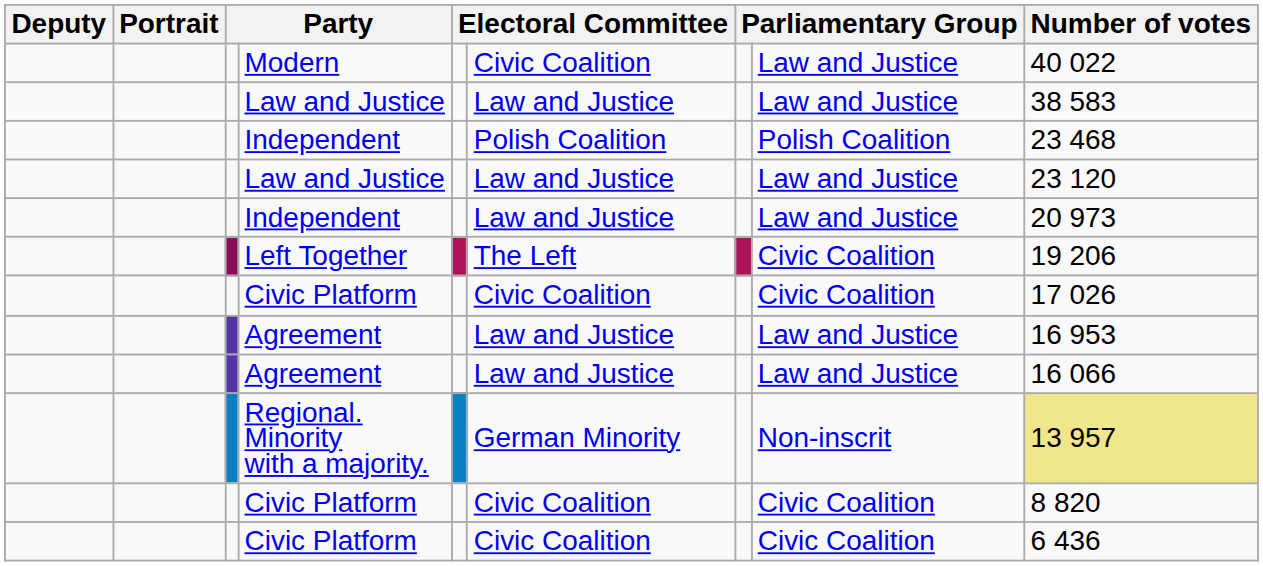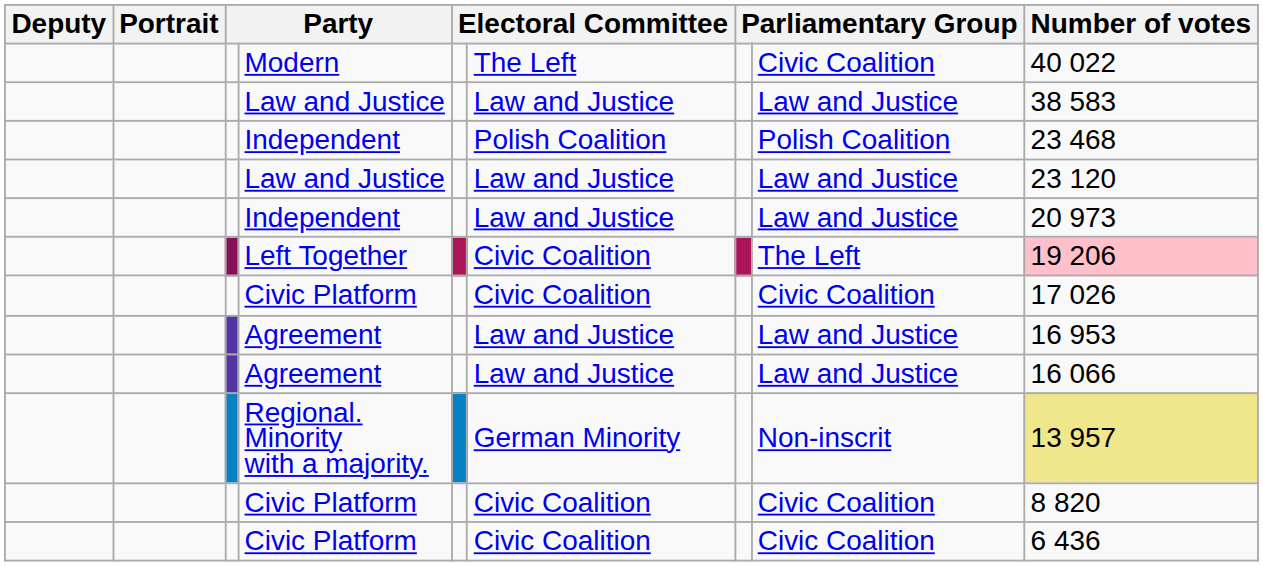(562, 62) Civic Coalition -> (525, 62) The Left
(858, 62) Law and Justice -> (846, 62) Civic Coalition
(525, 256) The Left -> (562, 256) Civic Coalition
(846, 256) Civic Coalition -> (809, 256) The Left
(1073, 256) no background -> (1073, 256) pink background
